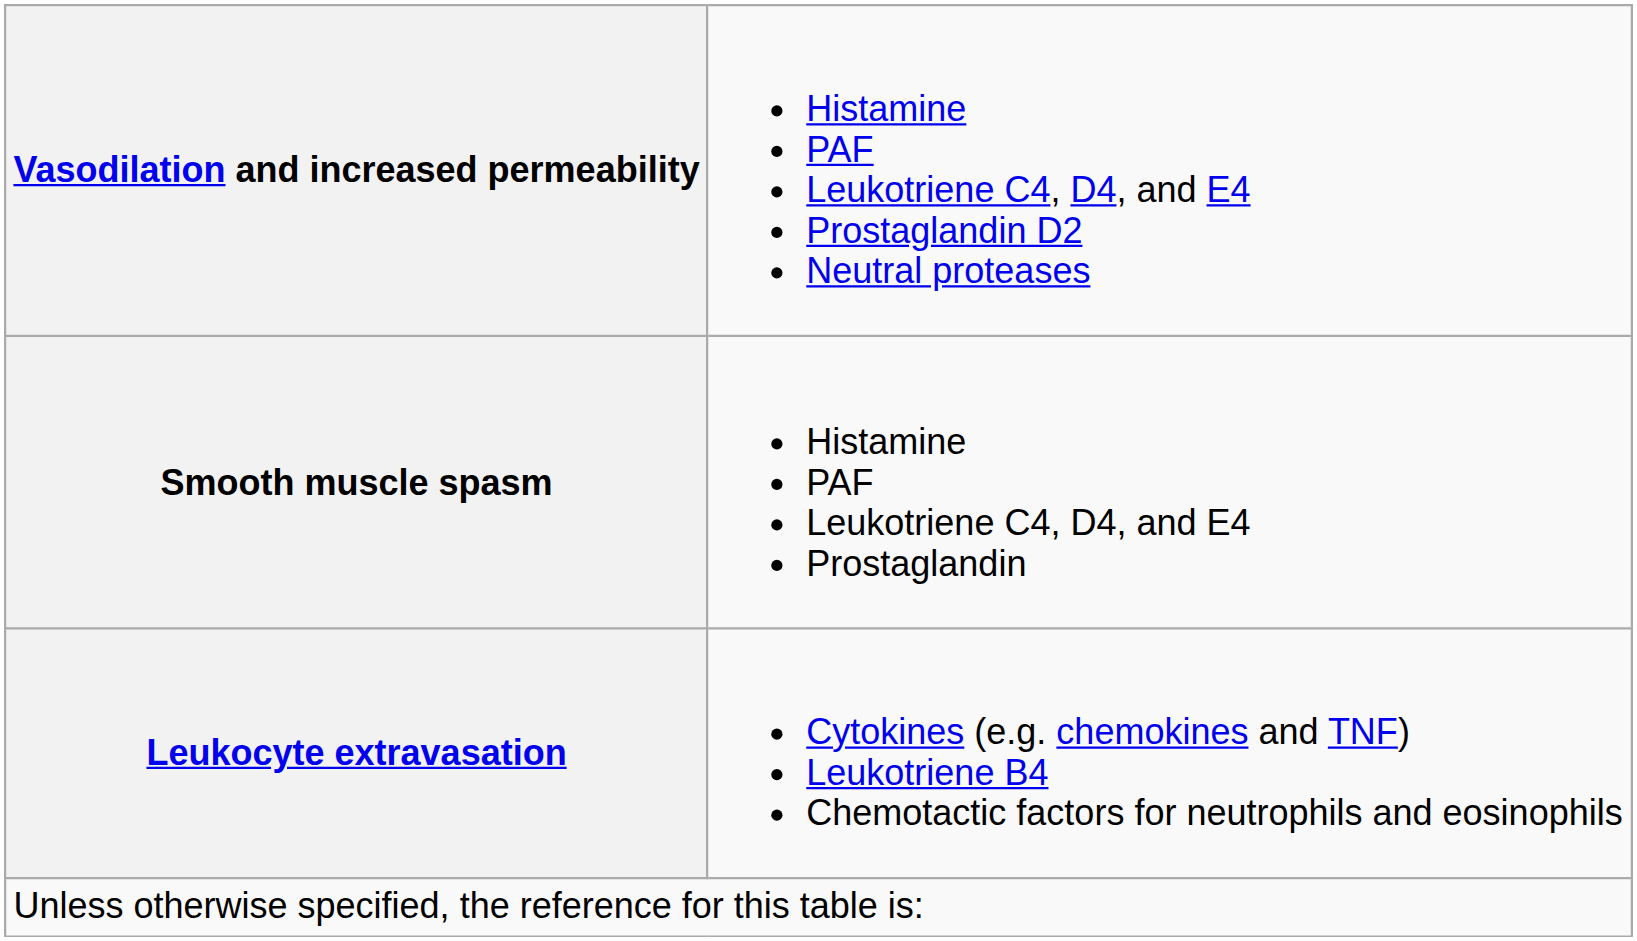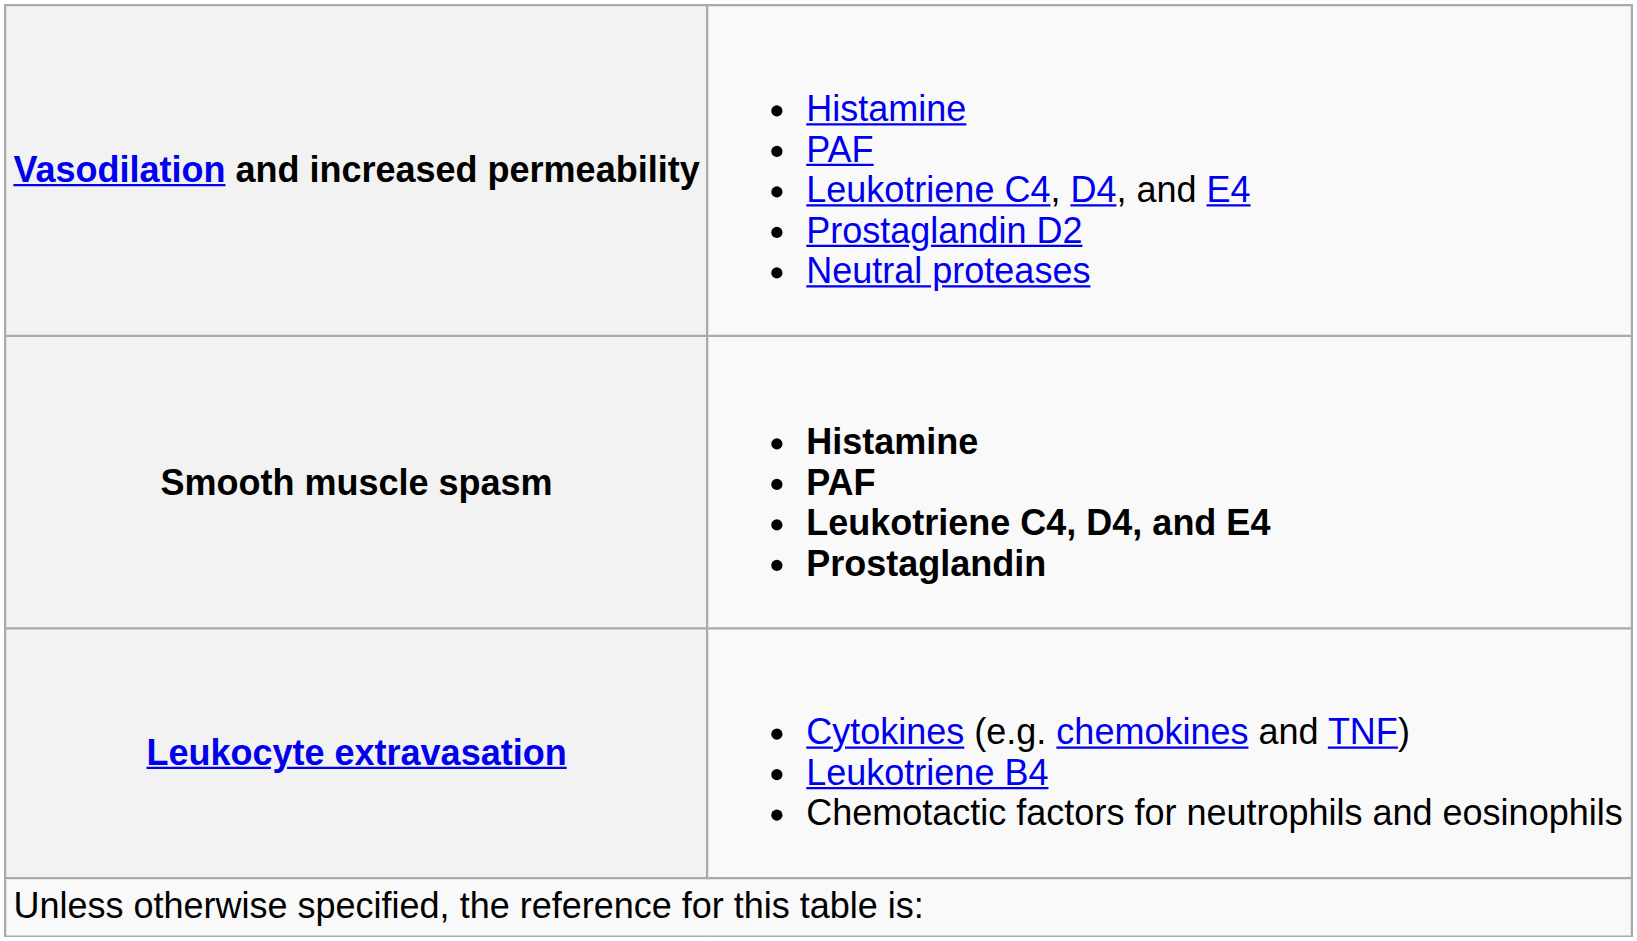(1169, 503) normal -> (1169, 503) bold
